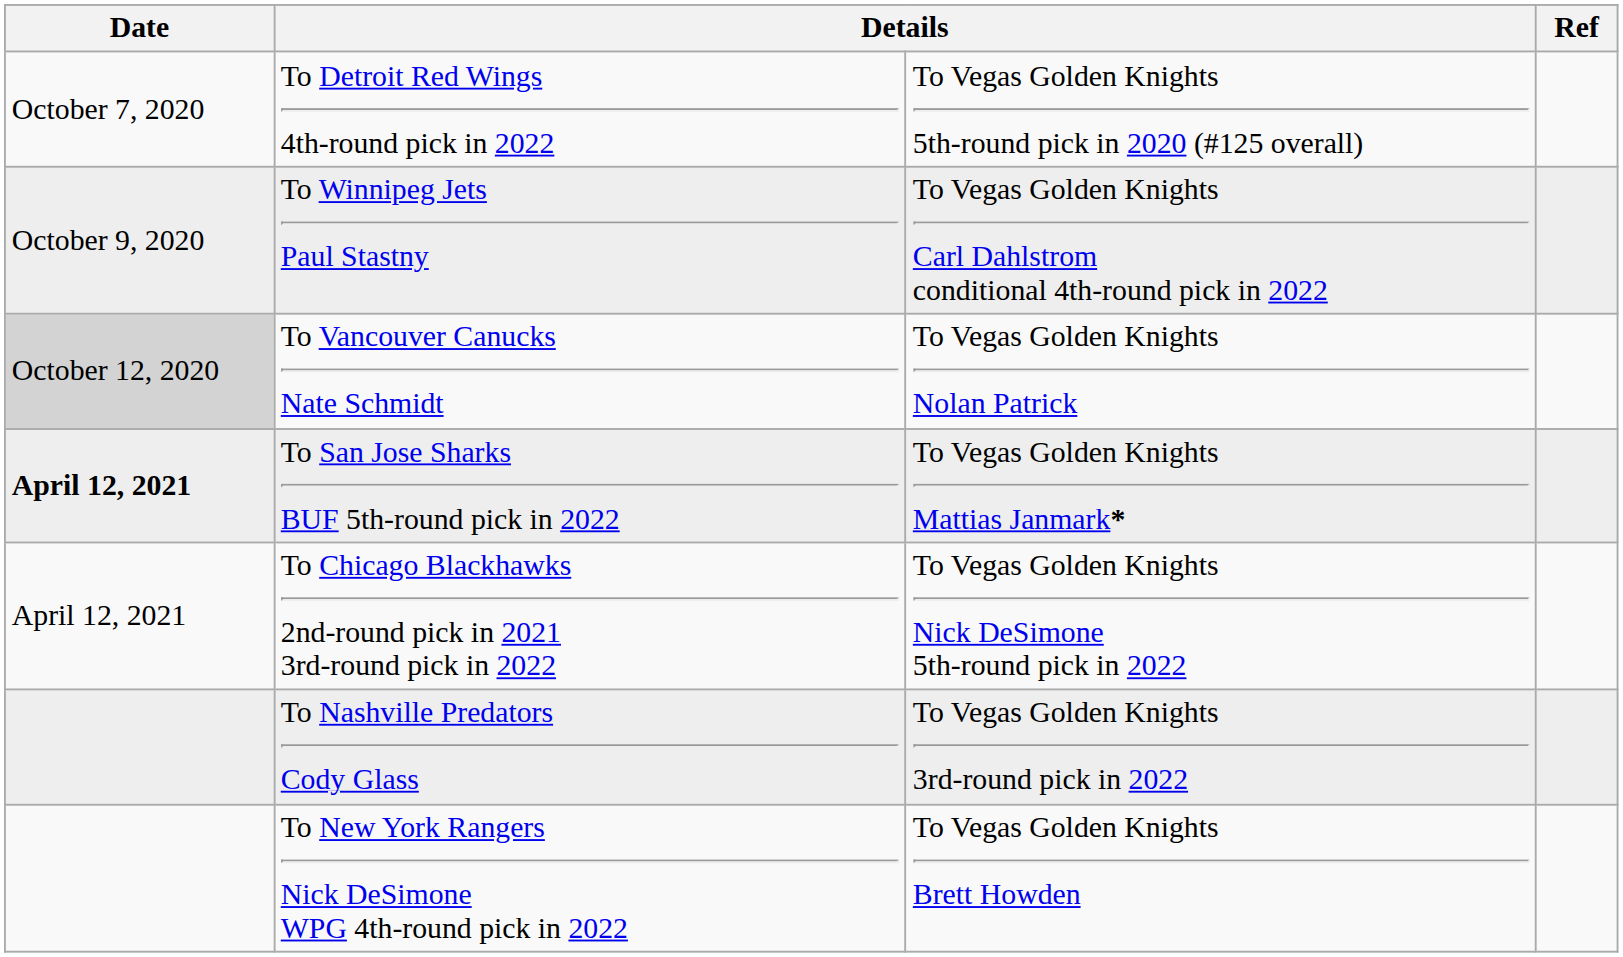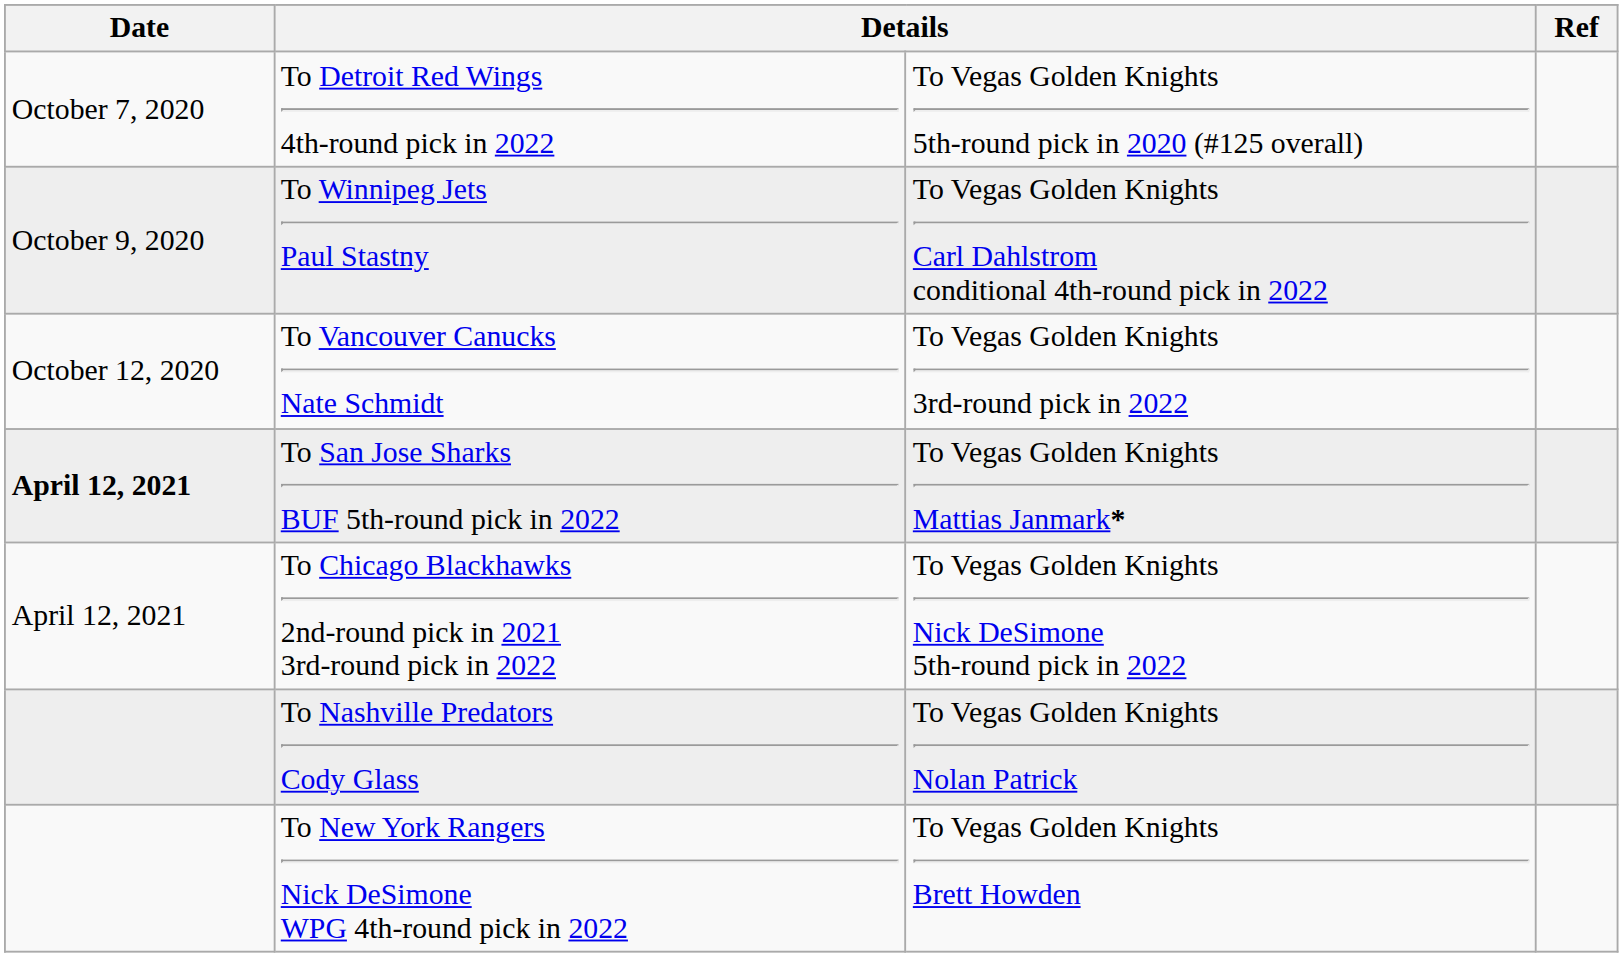(116, 370) lightgrey background -> (116, 370) no background
(1221, 370) To Vegas Golden Knights Nolan Patrick -> (1221, 370) To Vegas Golden Knights 3rd-round pick in 2022
(1221, 746) To Vegas Golden Knights 3rd-round pick in 2022 -> (1221, 746) To Vegas Golden Knights Nolan Patrick
